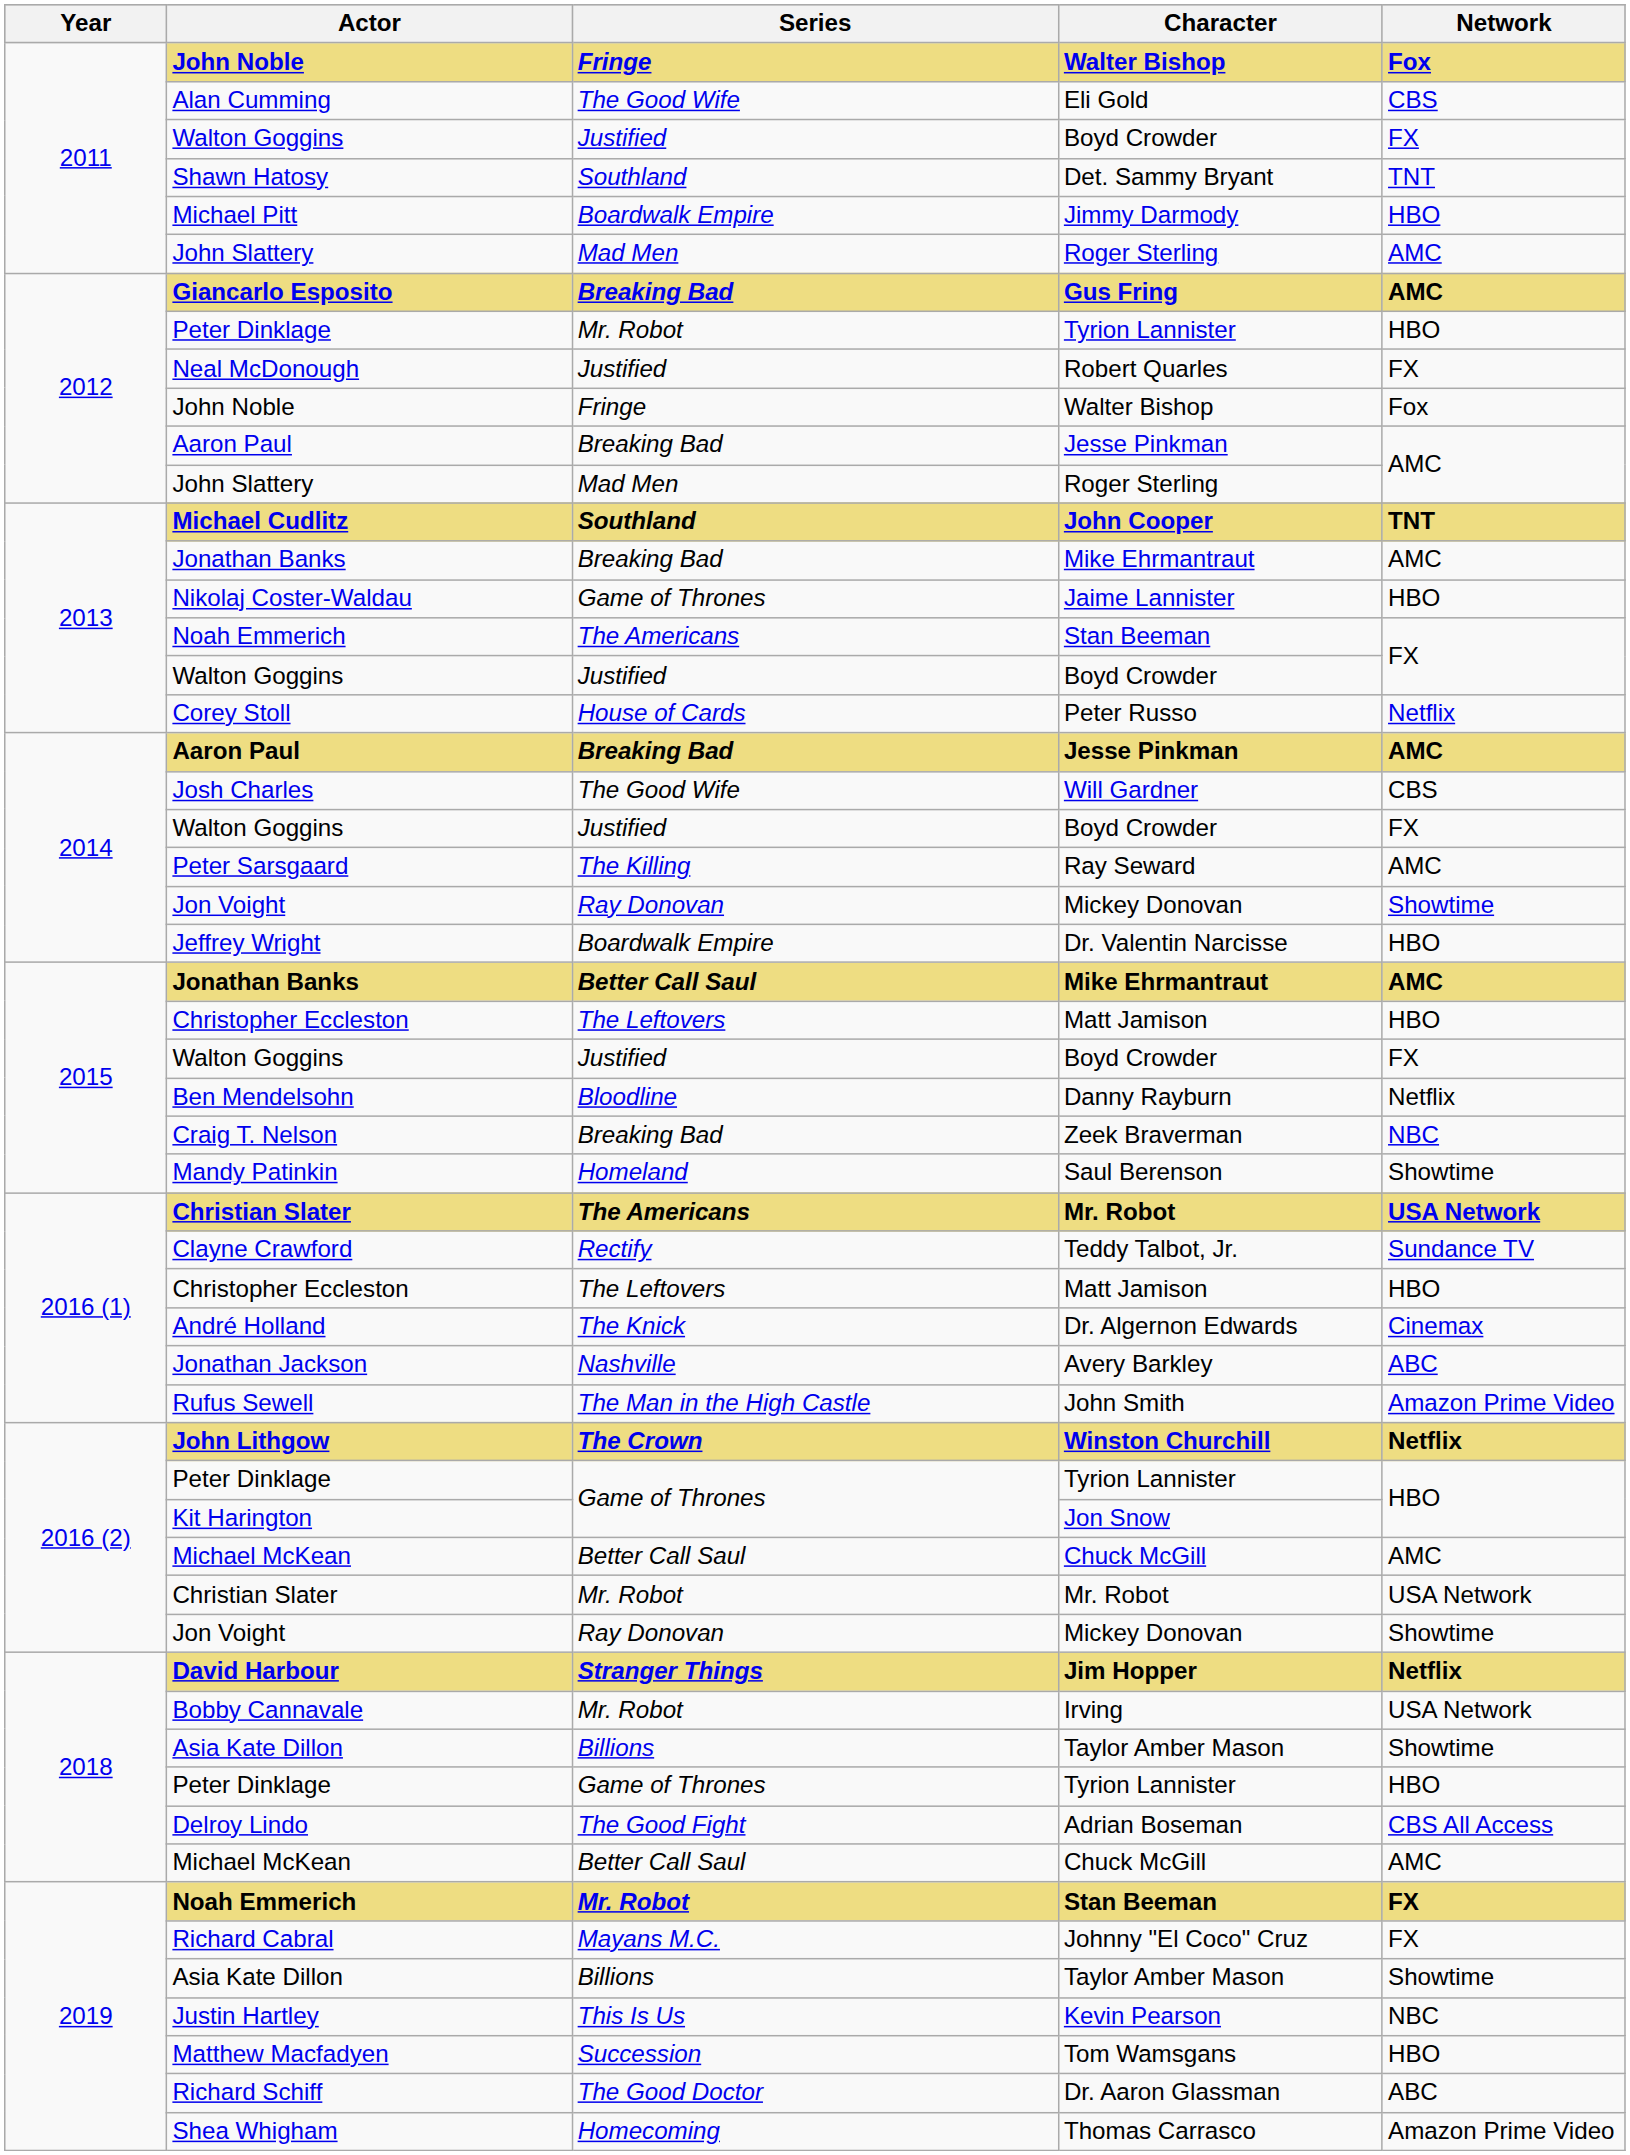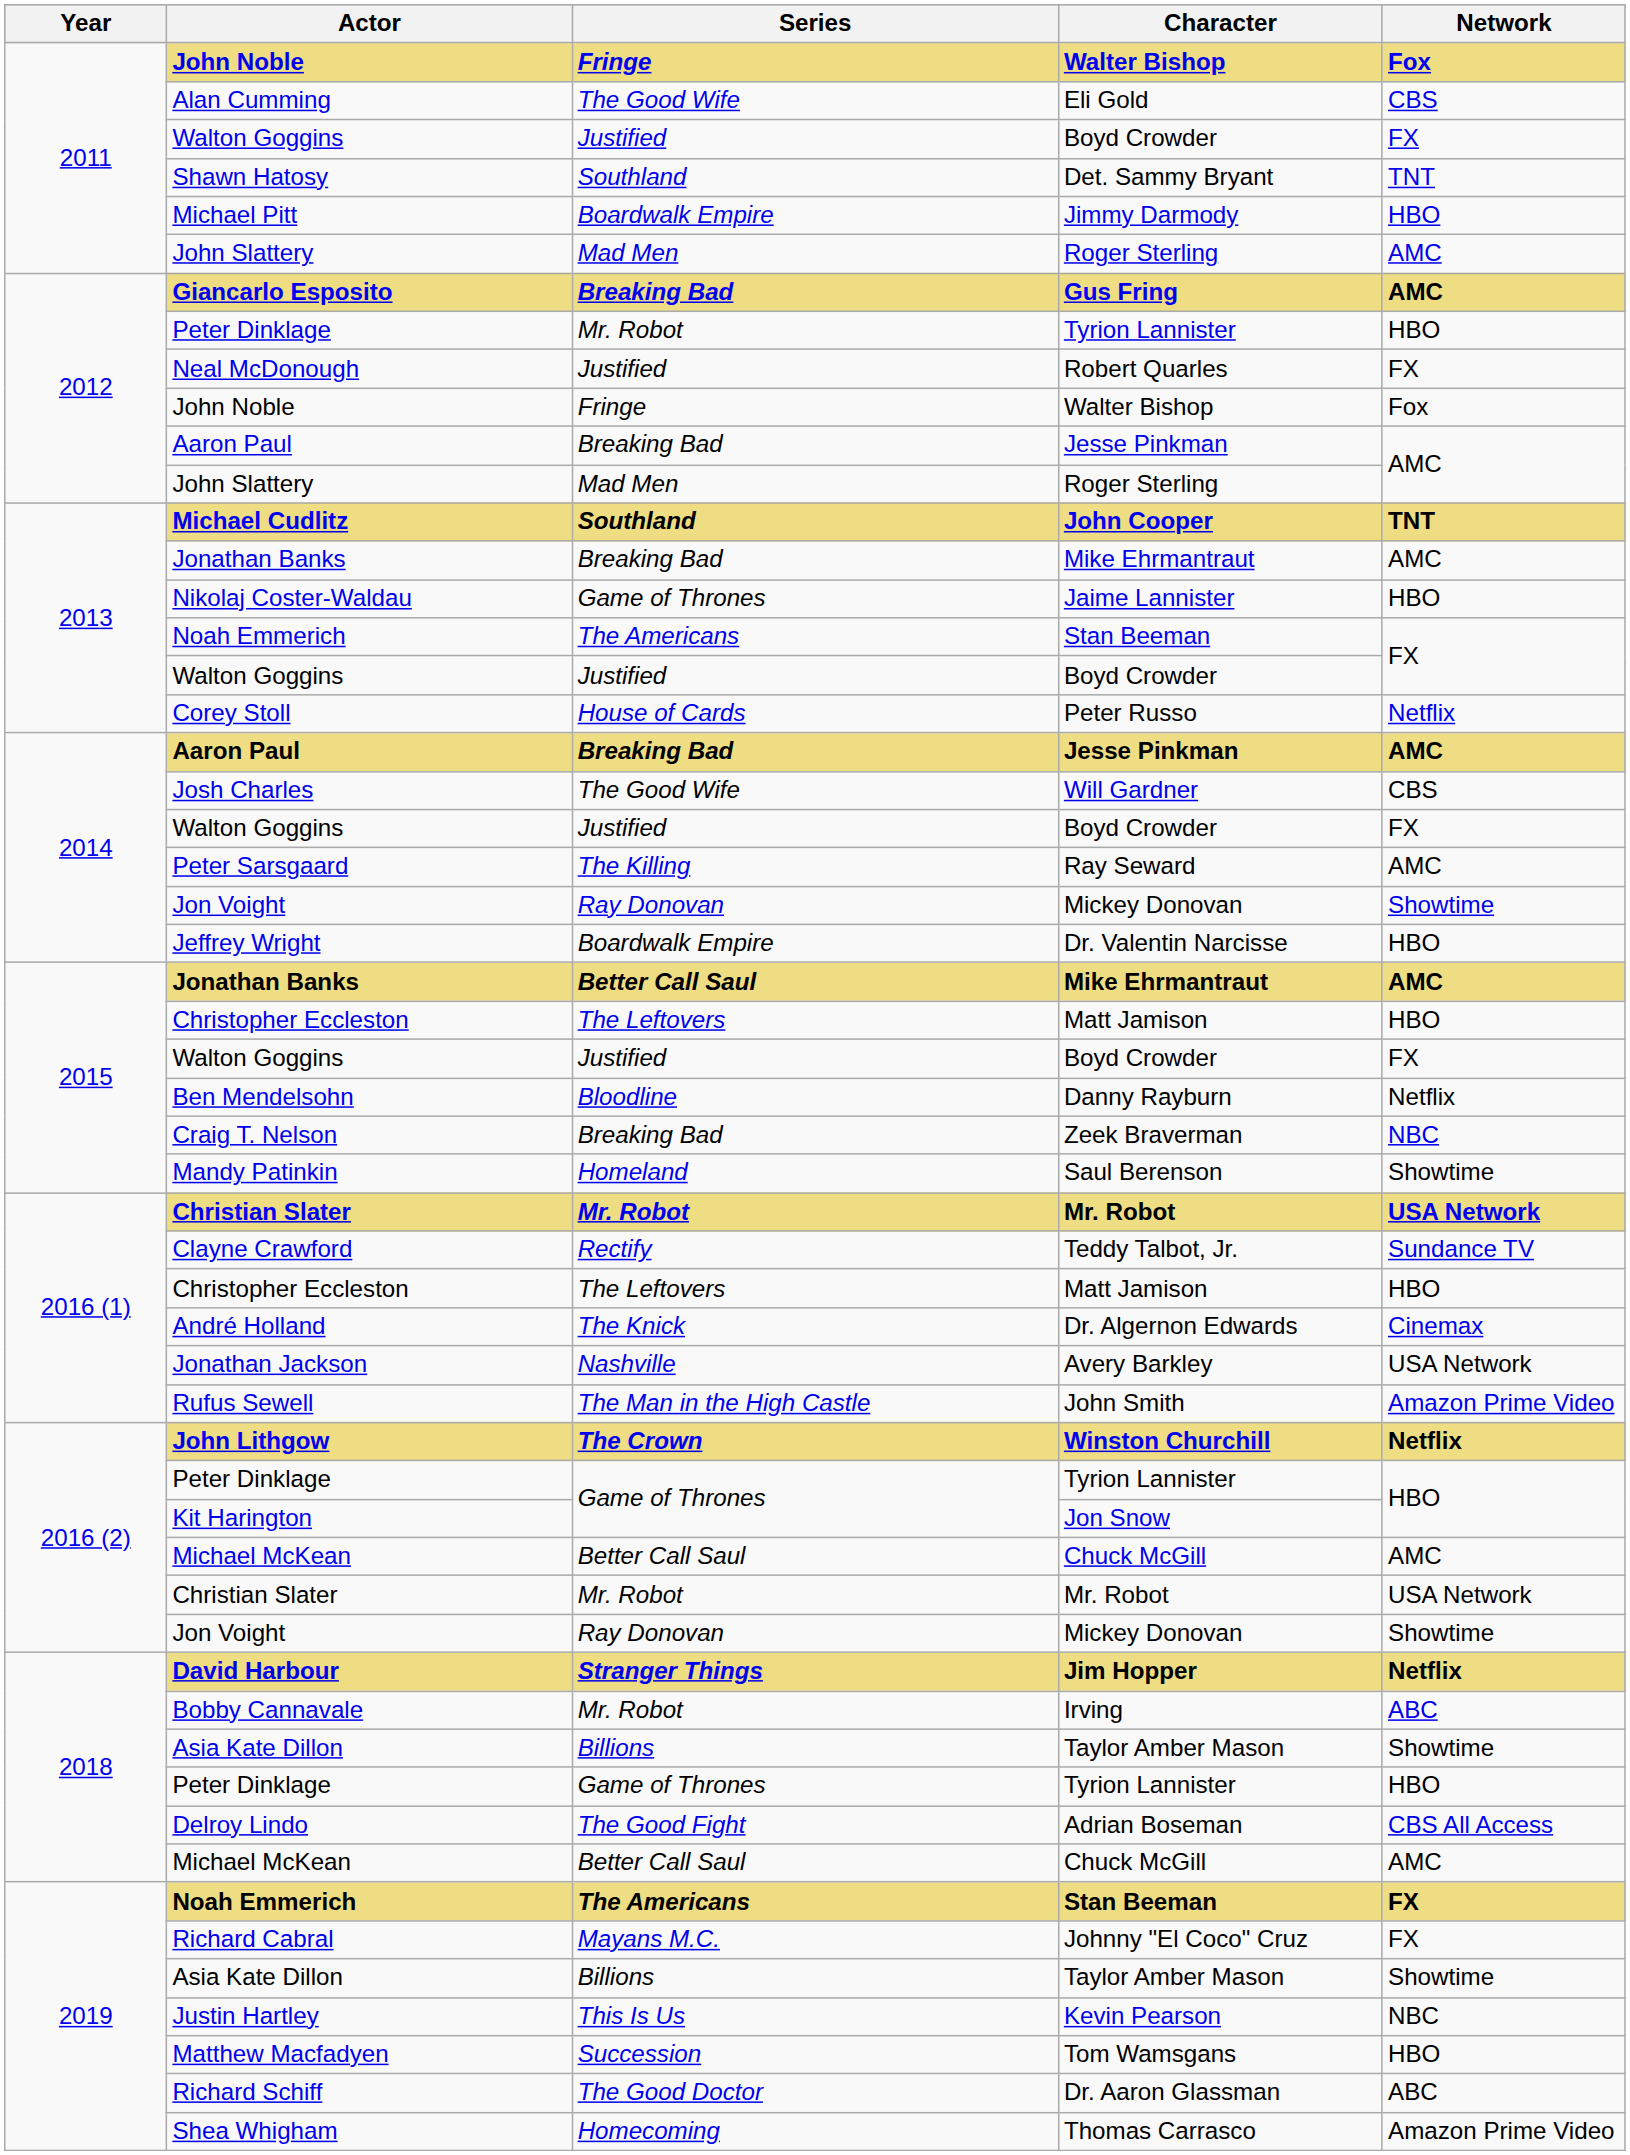(664, 1211) The Americans -> (633, 1211) Mr. Robot
(1413, 1364) ABC -> (1460, 1364) USA Network
(1460, 1709) USA Network -> (1413, 1709) ABC
(633, 1901) Mr. Robot -> (664, 1901) The Americans
